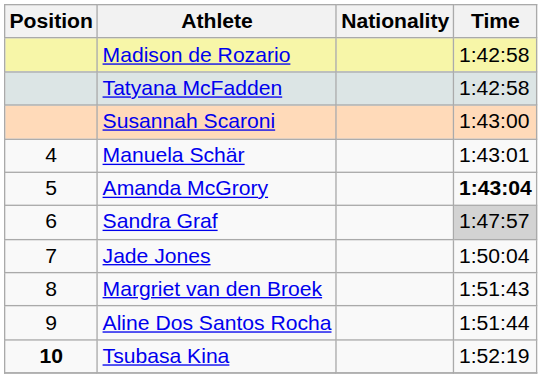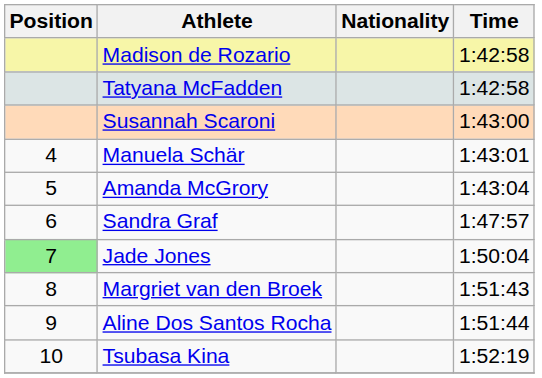(495, 188) bold -> (494, 188) normal
(494, 222) lightgrey background -> (494, 222) no background
(51, 255) no background -> (51, 255) lightgreen background
(51, 356) bold -> (51, 356) normal
